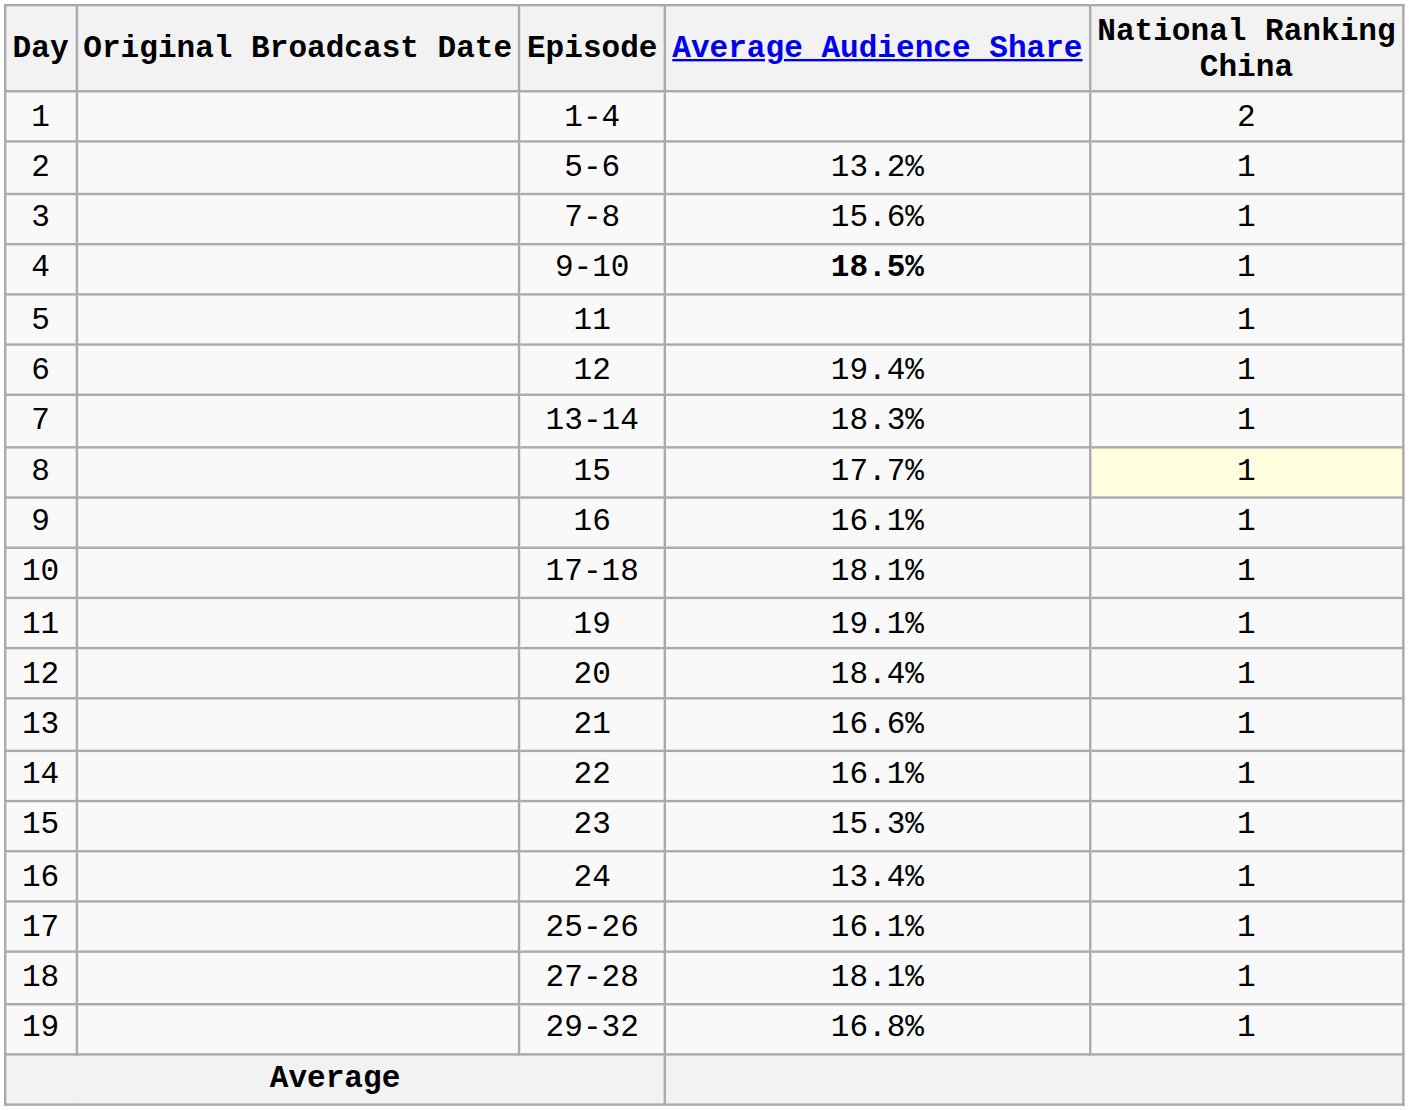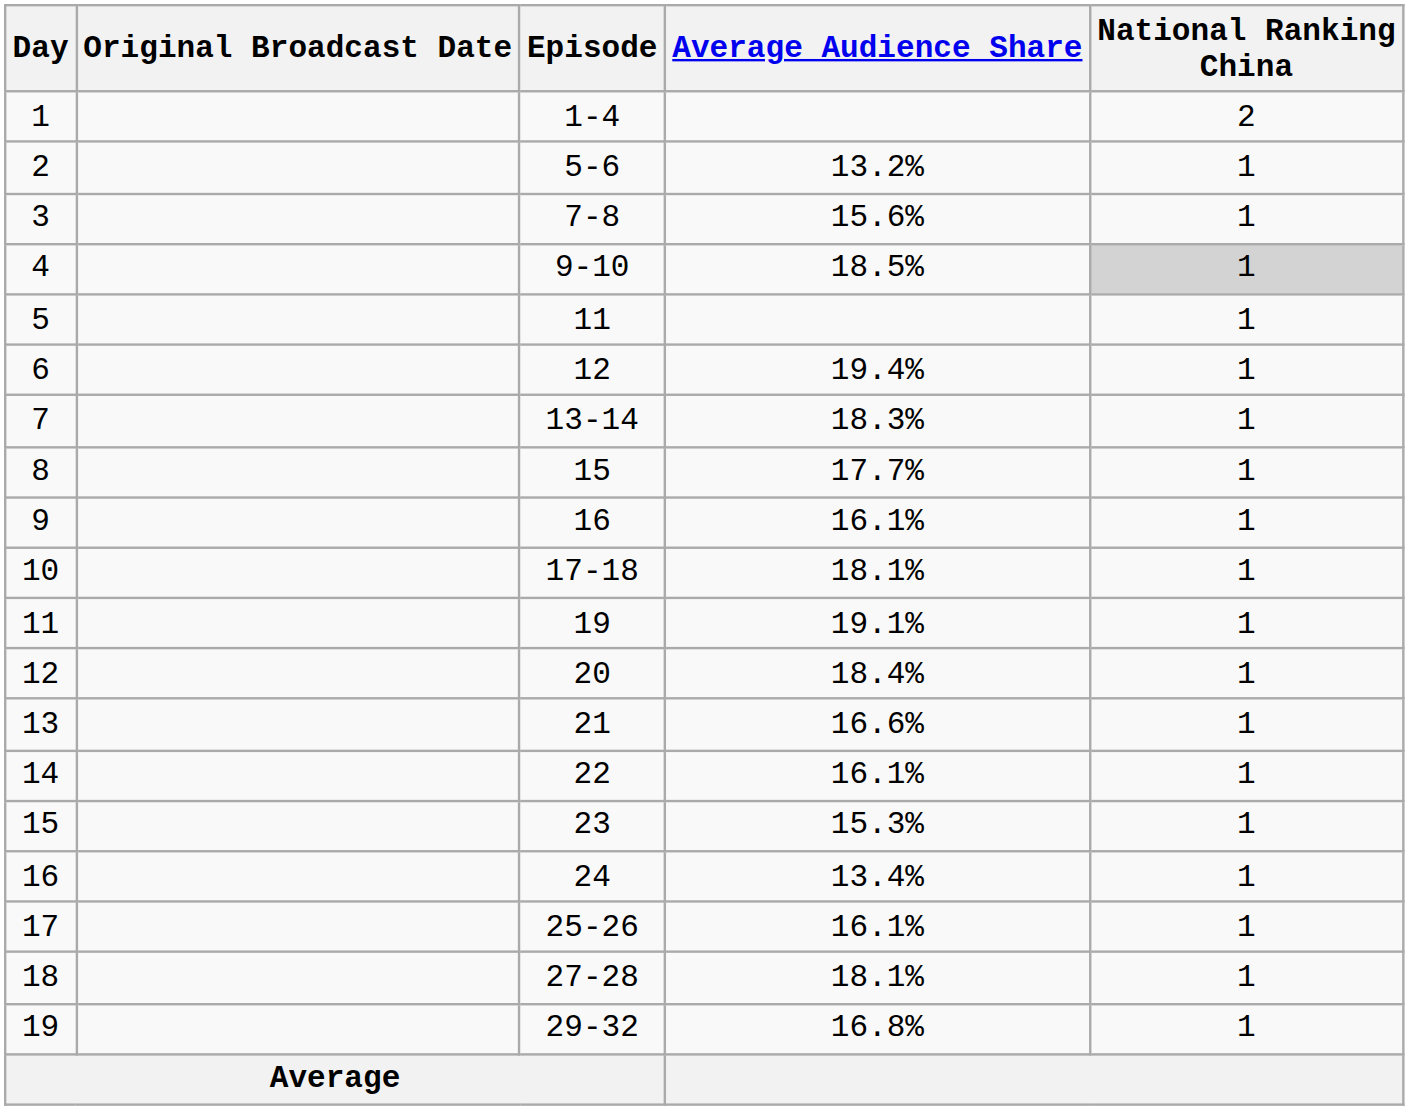(877, 269) bold -> (877, 269) normal
(1246, 269) no background -> (1246, 269) lightgrey background
(1246, 471) lightyellow background -> (1246, 471) no background
